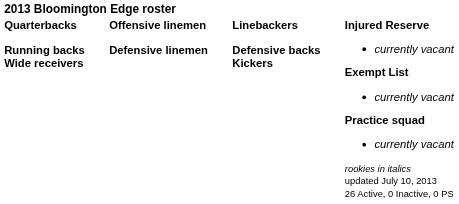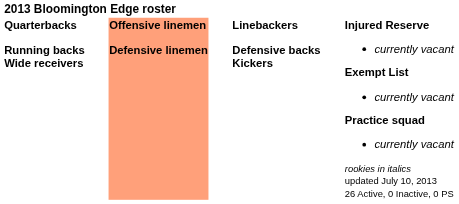(159, 37) no background -> (159, 37) lightsalmon background
